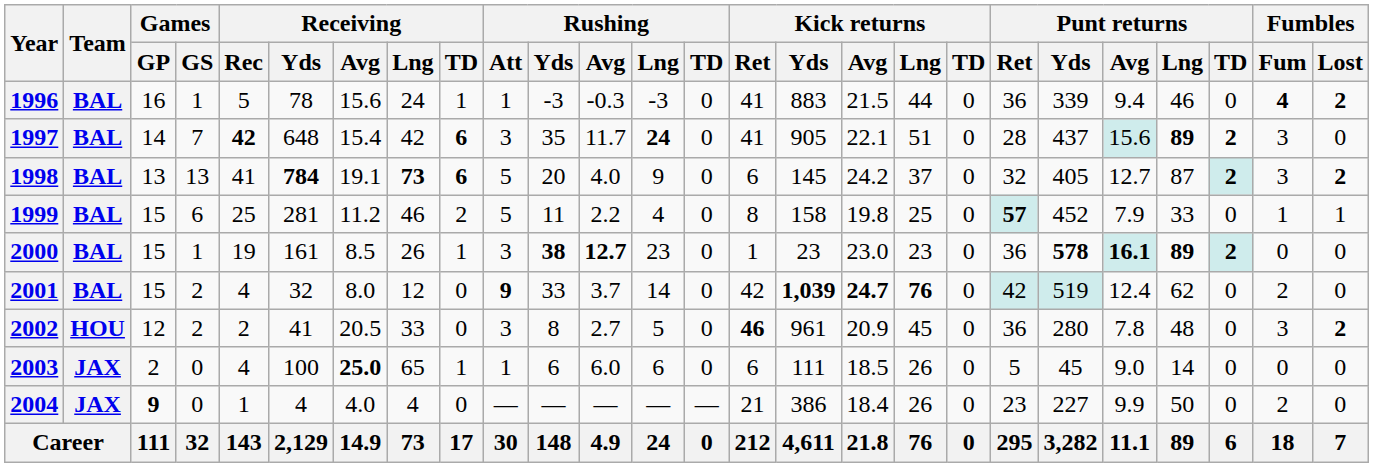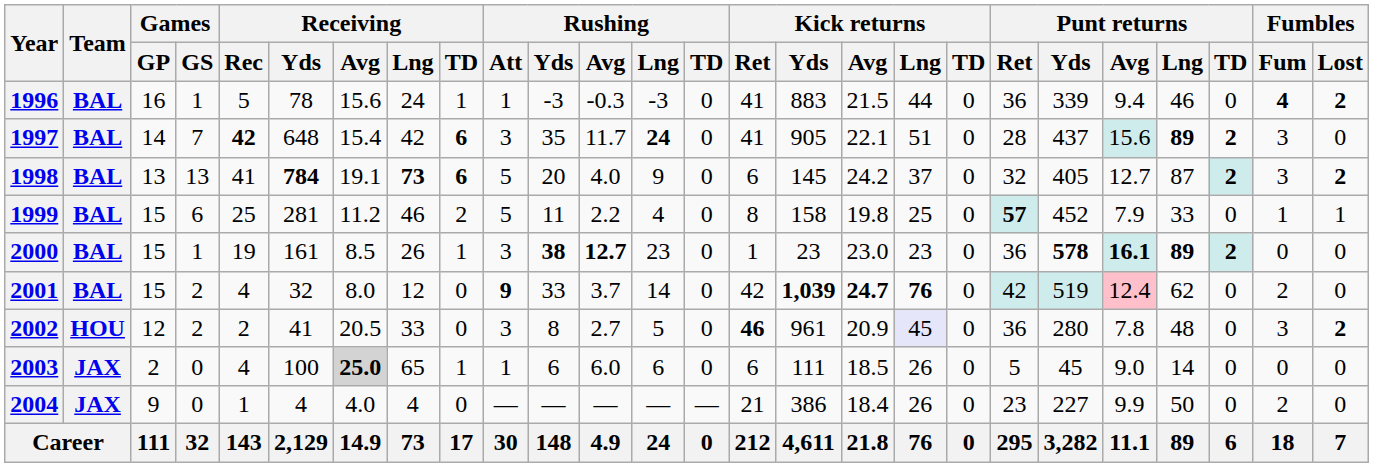(1130, 289) no background -> (1130, 289) pink background
(920, 328) no background -> (920, 328) lavender background
(360, 366) no background -> (360, 366) lightgrey background
(154, 404) bold -> (154, 404) normal
